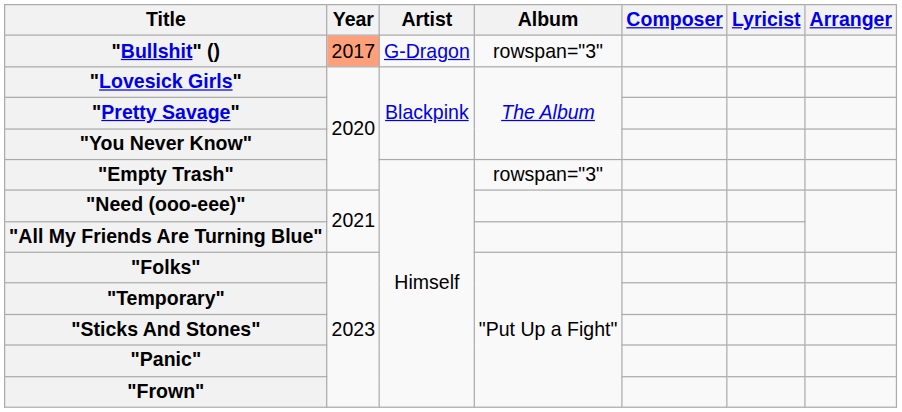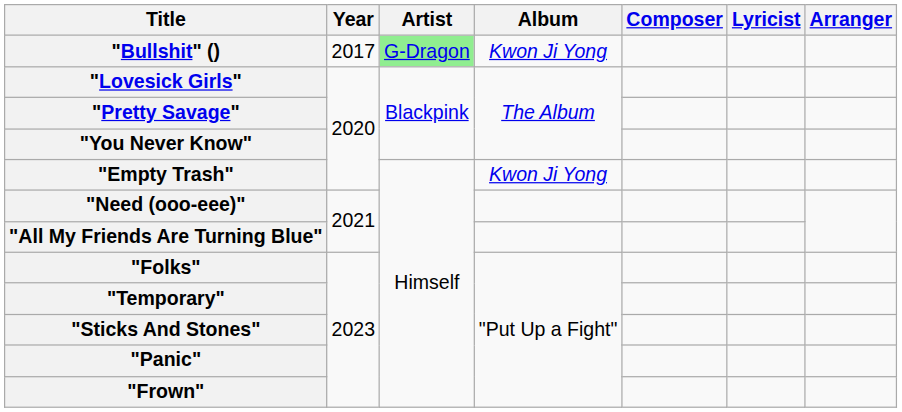(353, 50) lightsalmon background -> (353, 50) no background
(427, 50) no background -> (427, 50) lightgreen background
(548, 50) rowspan="3" -> (548, 50) Kwon Ji Yong
(548, 174) rowspan="3" -> (548, 174) Kwon Ji Yong
